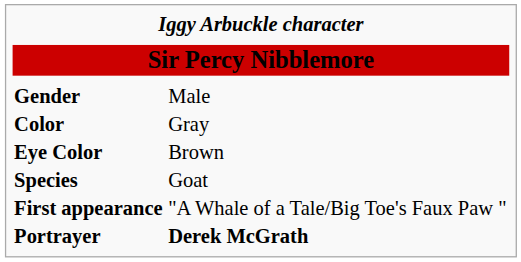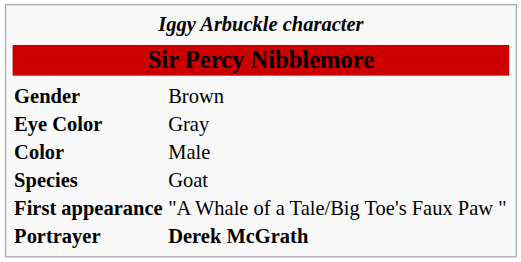(189, 96) Male -> (196, 96) Brown
(39, 124) Color -> (58, 124) Eye Color
(58, 152) Eye Color -> (39, 152) Color
(196, 152) Brown -> (189, 152) Male
